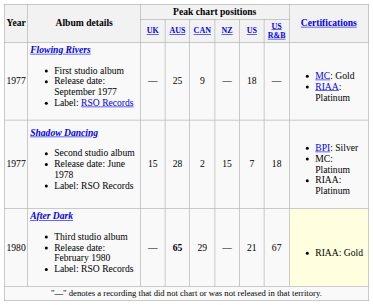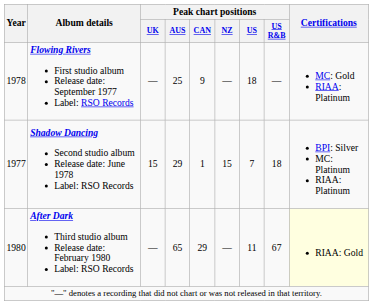(16, 81) 1977 -> (16, 81) 1978
(178, 164) 28 -> (178, 164) 29
(202, 164) 2 -> (202, 164) 1
(178, 247) bold -> (178, 247) normal
(252, 247) 21 -> (252, 247) 11
